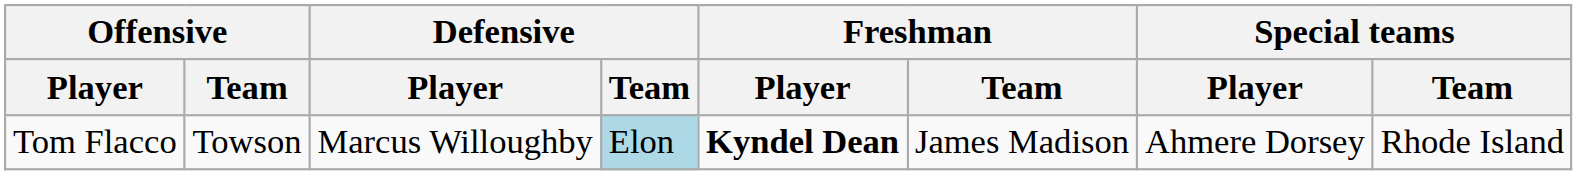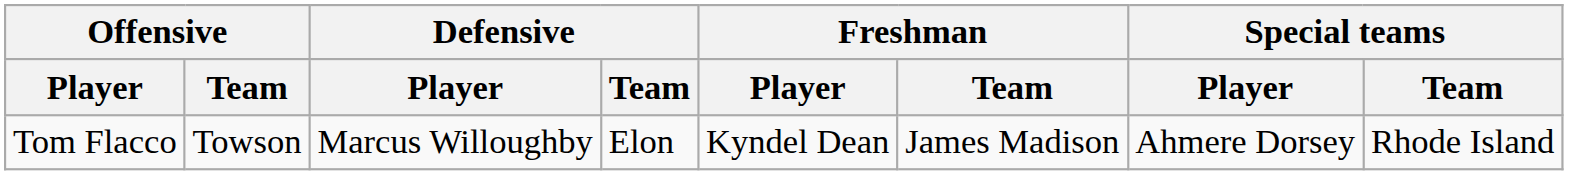(641, 141) lightblue background -> (641, 141) no background
(803, 141) bold -> (798, 141) normal
